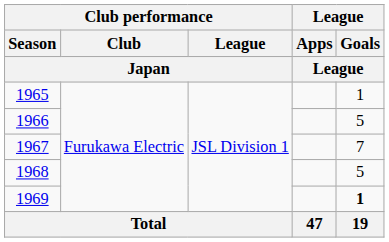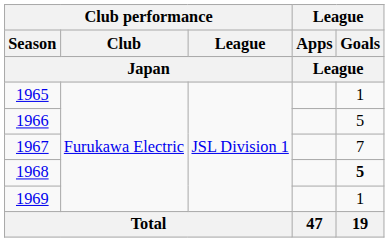(360, 172) normal -> (360, 172) bold
(360, 198) bold -> (360, 198) normal
